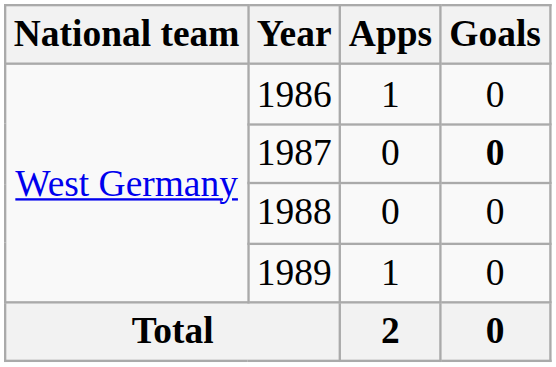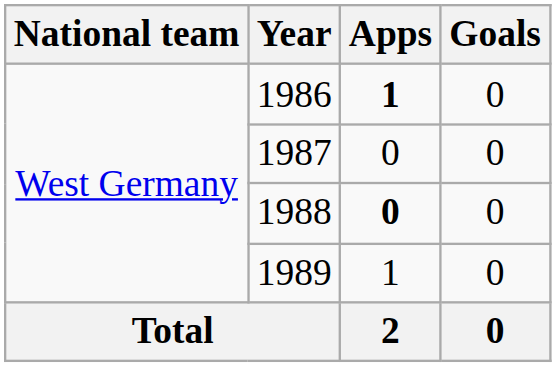(390, 93) normal -> (390, 93) bold
(495, 152) bold -> (495, 152) normal
(390, 212) normal -> (390, 212) bold
